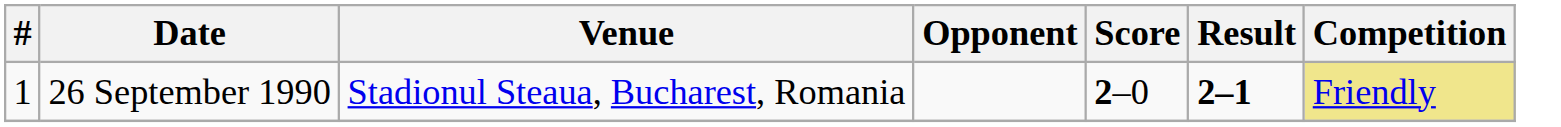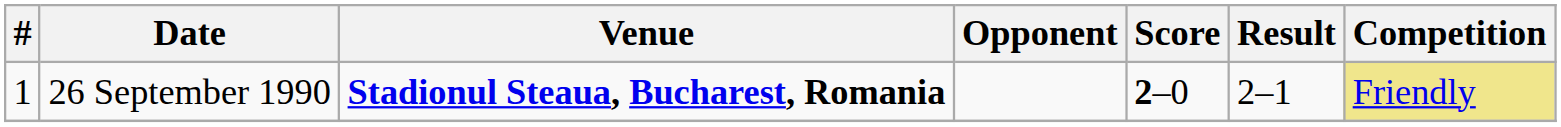(626, 90) normal -> (646, 90) bold
(1224, 90) bold -> (1264, 90) normal
